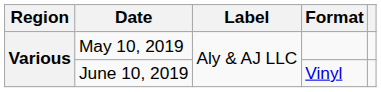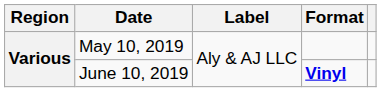(324, 73) normal -> (326, 73) bold
